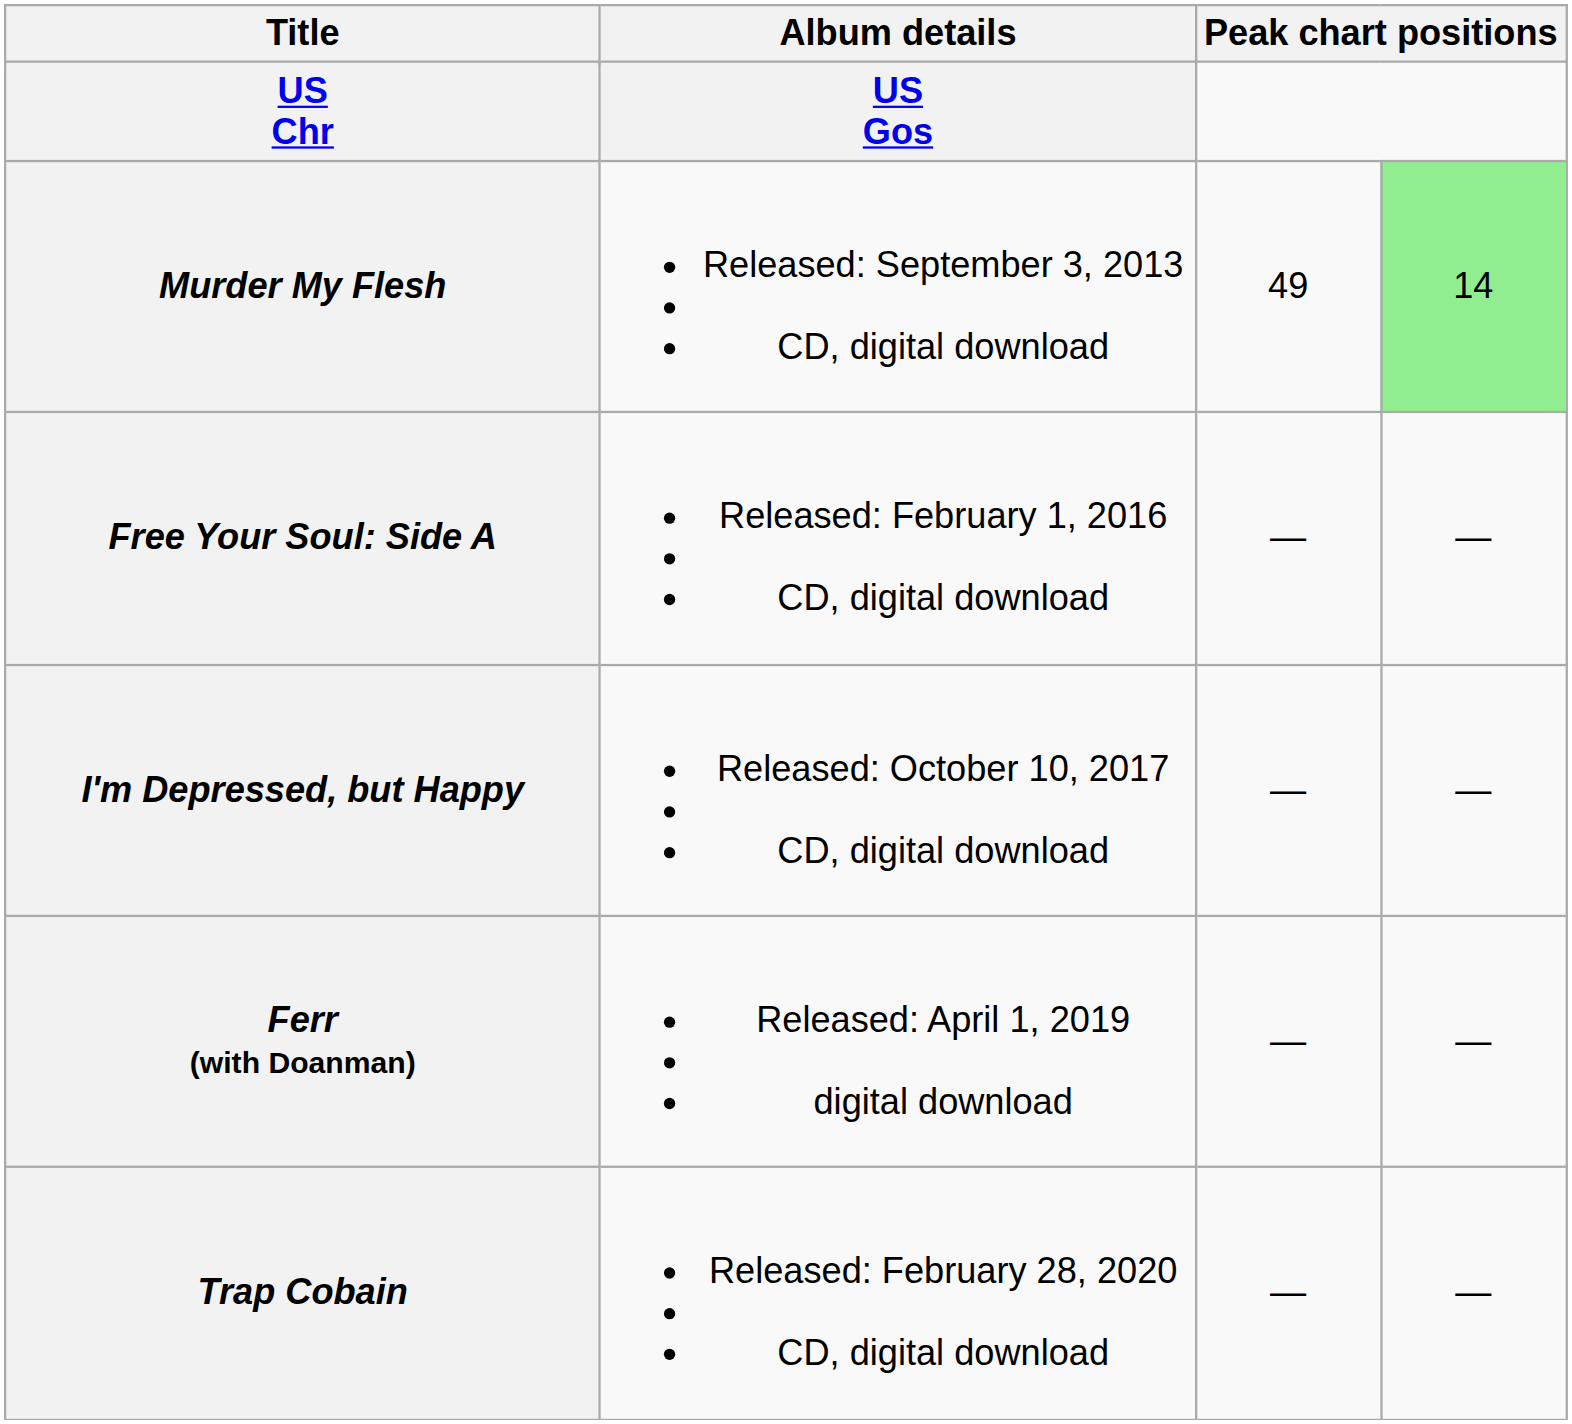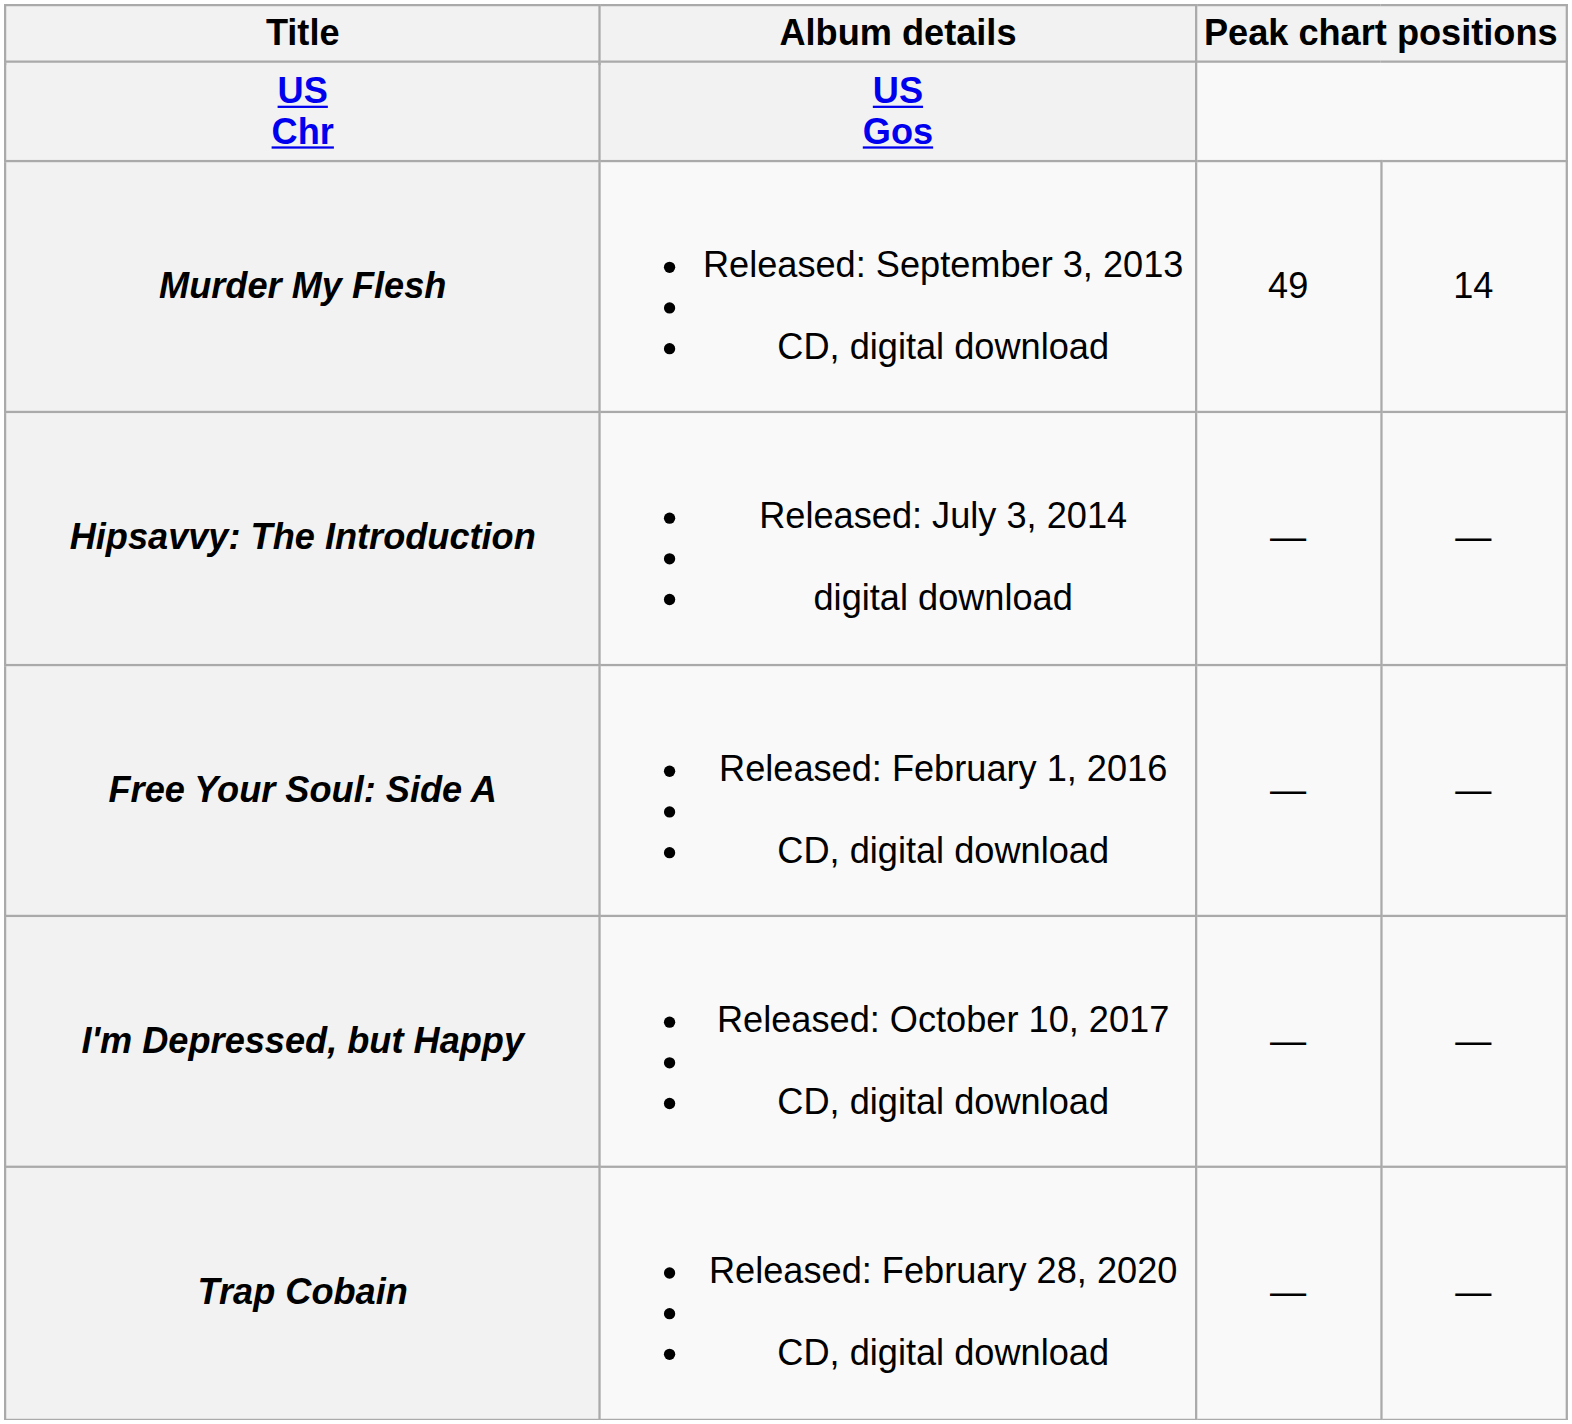(1473, 285) lightgreen background -> (1473, 285) no background
+ row: (303, 537)
- row: (303, 1040)
